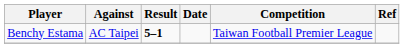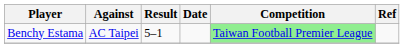(153, 33) bold -> (153, 33) normal
(293, 33) no background -> (293, 33) lightgreen background
